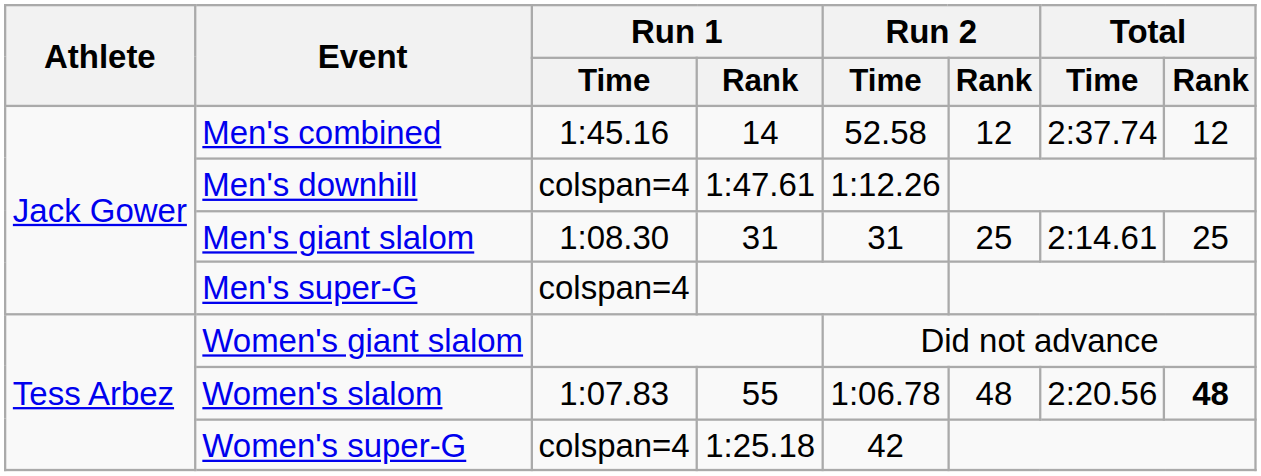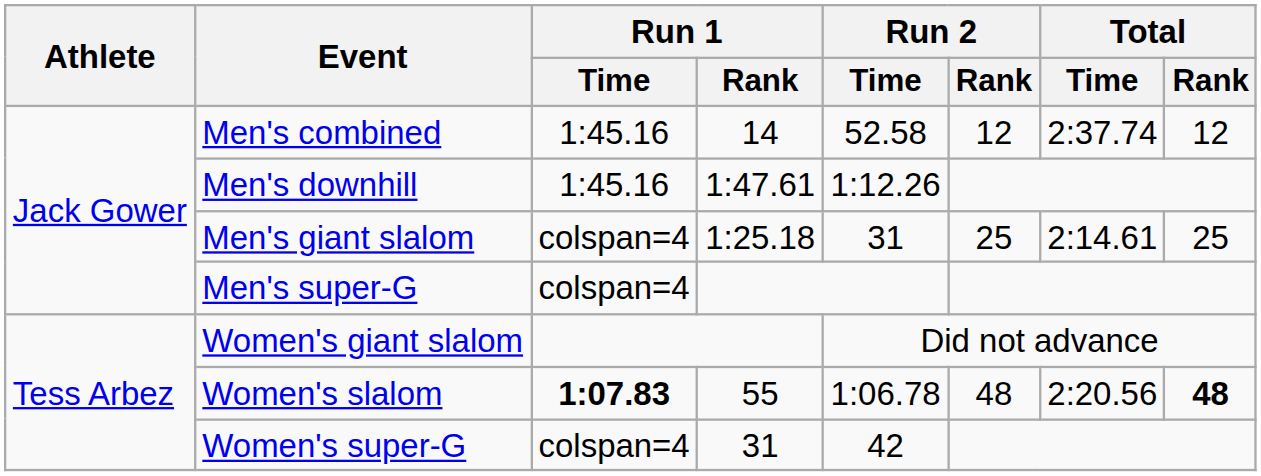(614, 185) colspan=4 -> (614, 185) 1:45.16
(614, 237) 1:08.30 -> (614, 237) colspan=4
(760, 237) 31 -> (760, 237) 1:25.18
(614, 393) normal -> (614, 393) bold
(760, 445) 1:25.18 -> (760, 445) 31
